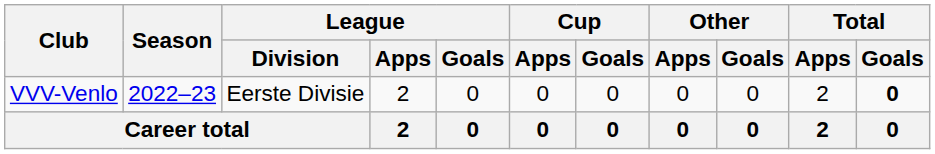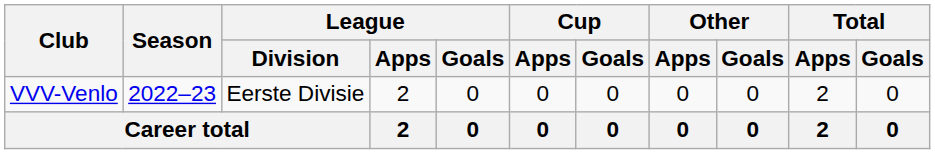(893, 93) bold -> (893, 93) normal
